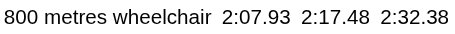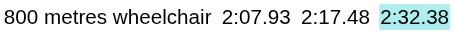(415, 16) no background -> (415, 16) paleturquoise background
